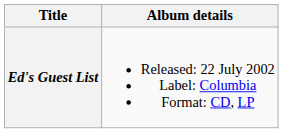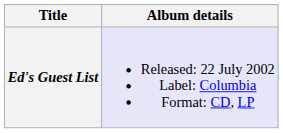(190, 86) no background -> (190, 86) lavender background
